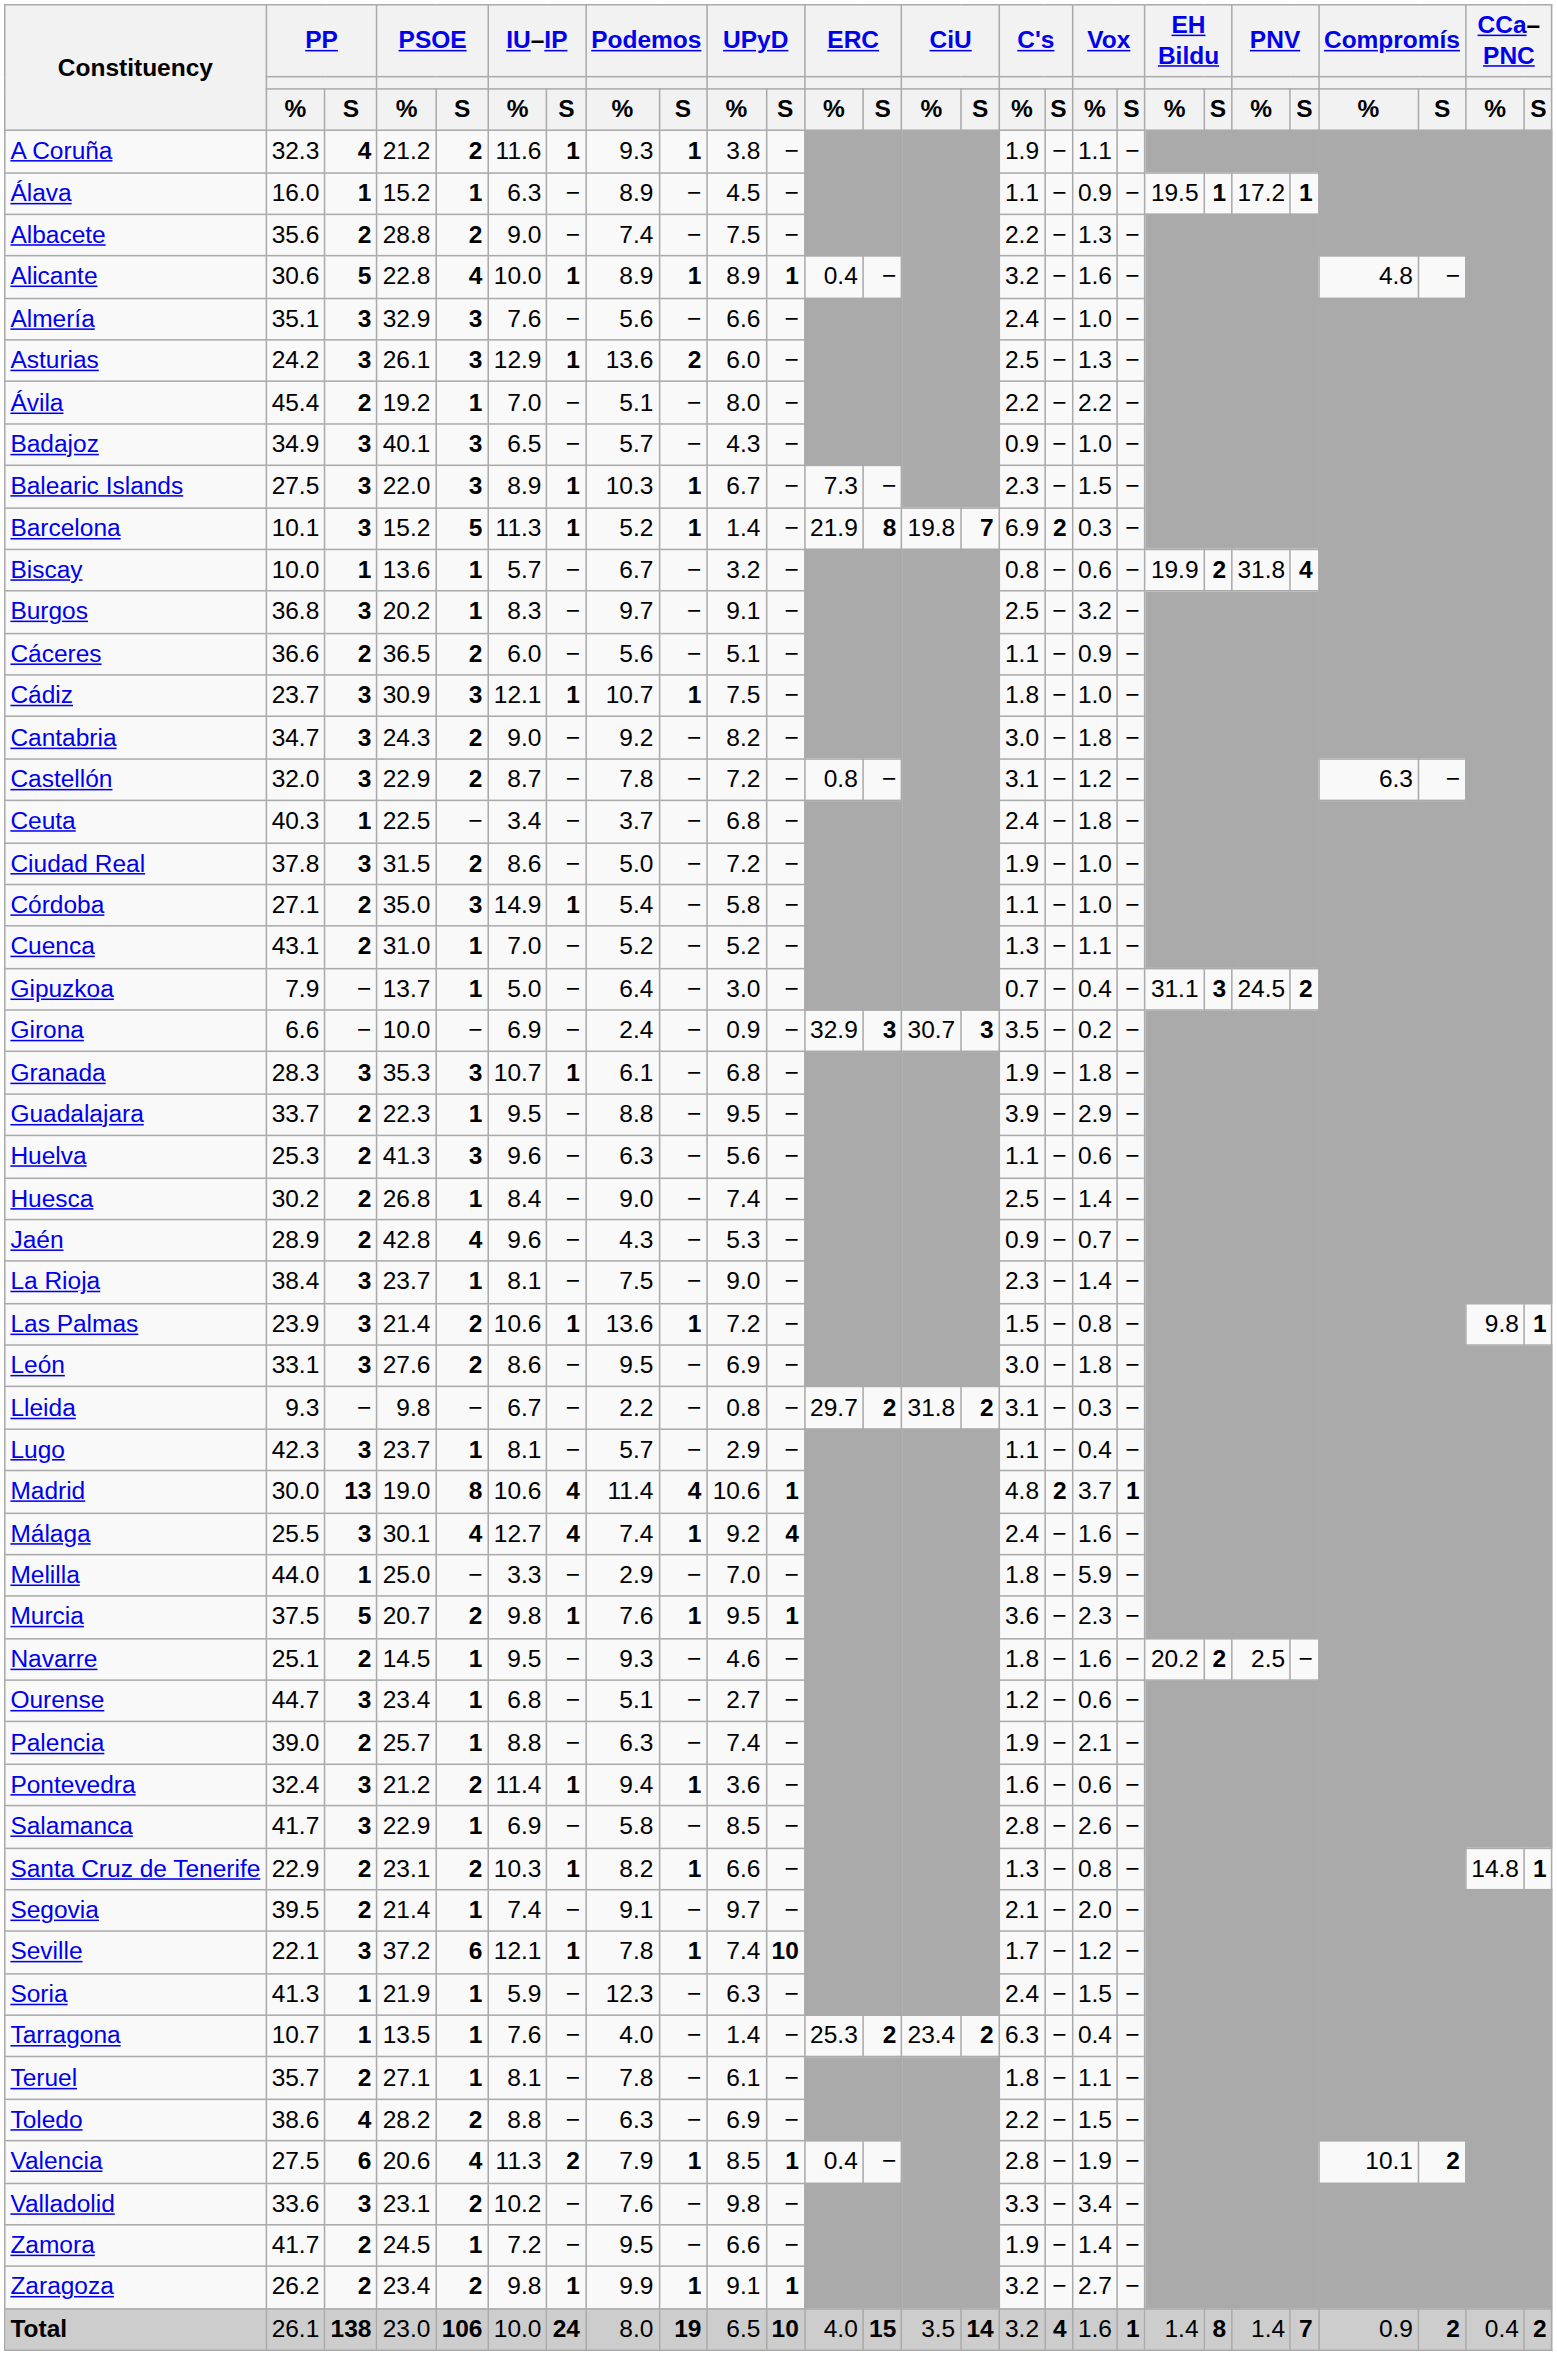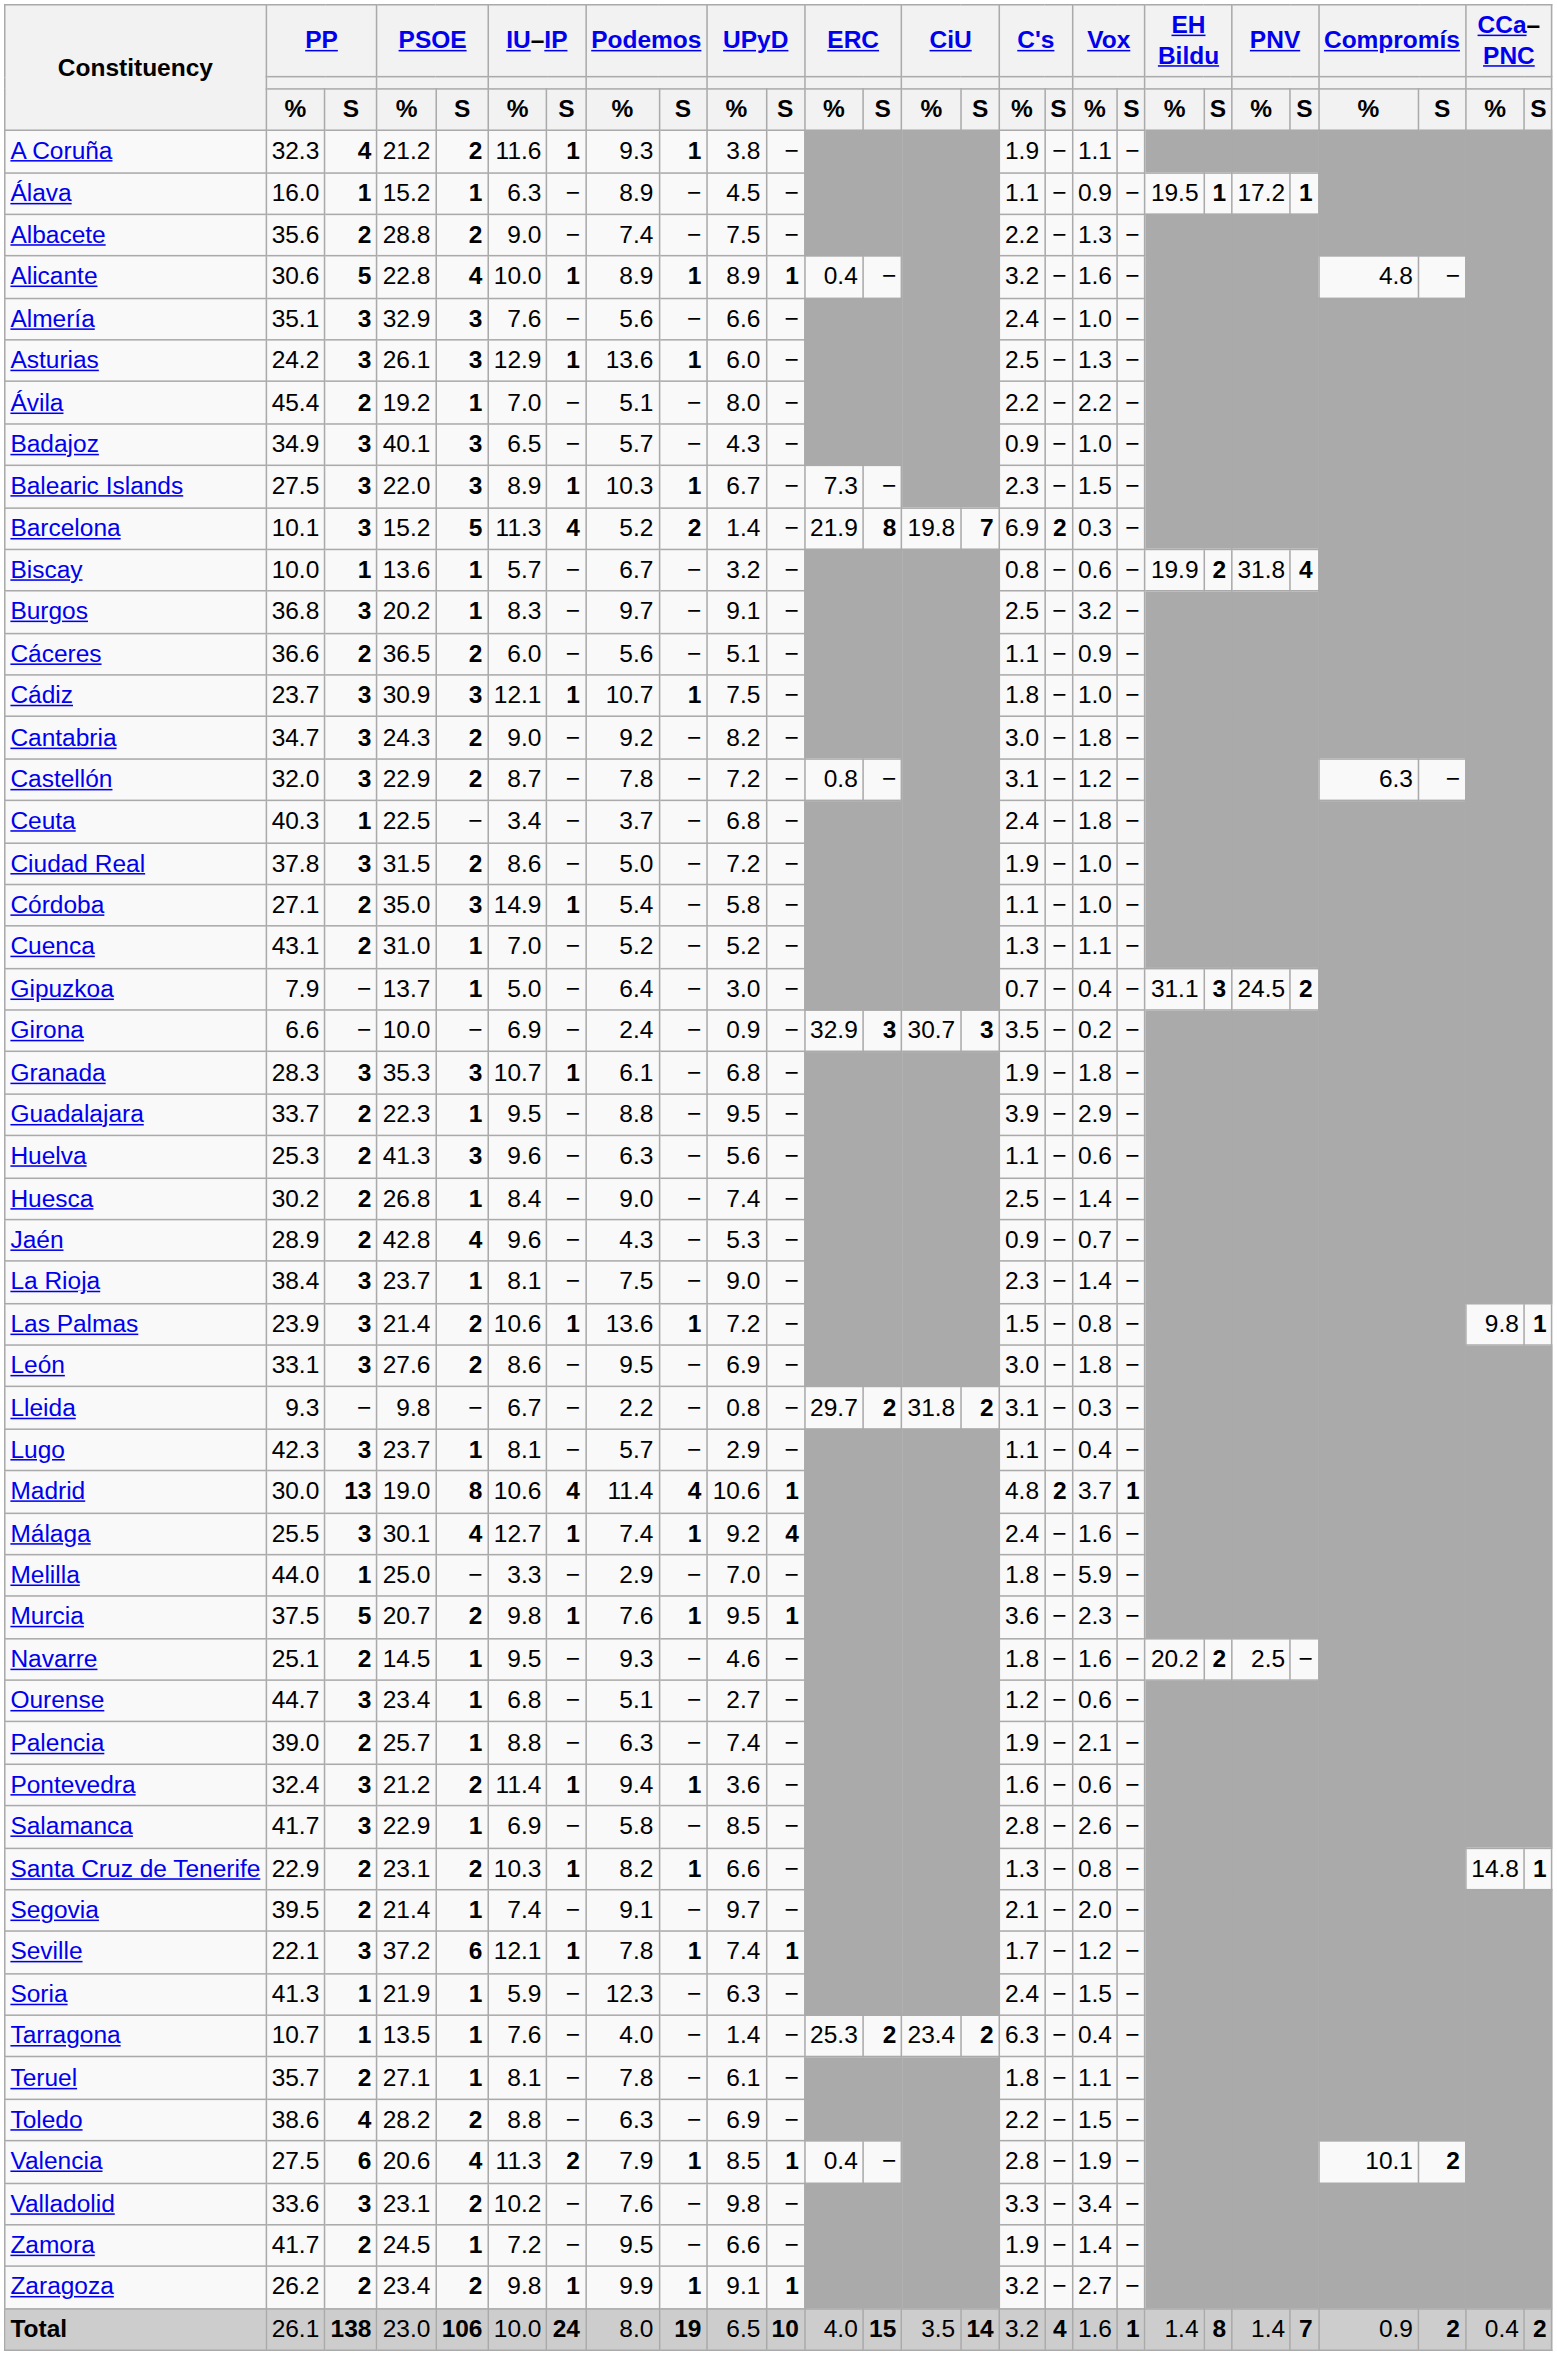(695, 360) 2 -> (695, 360) 1
(573, 528) 1 -> (573, 528) 4
(695, 528) 1 -> (695, 528) 2
(573, 1533) 4 -> (573, 1533) 1
(785, 1952) 10 -> (792, 1952) 1
